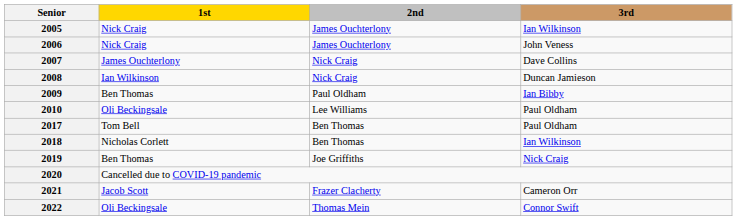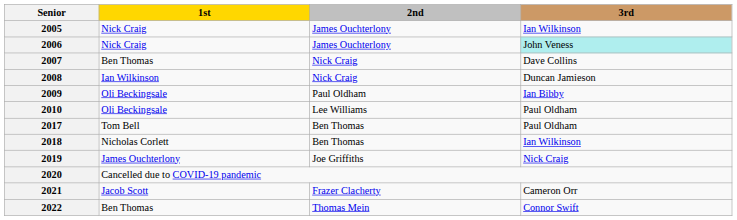(548, 45) no background -> (548, 45) paleturquoise background
(141, 61) James Ouchterlony -> (127, 61) Ben Thomas
(127, 93) Ben Thomas -> (134, 93) Oli Beckingsale
(127, 158) Ben Thomas -> (141, 158) James Ouchterlony
(134, 207) Oli Beckingsale -> (127, 207) Ben Thomas
